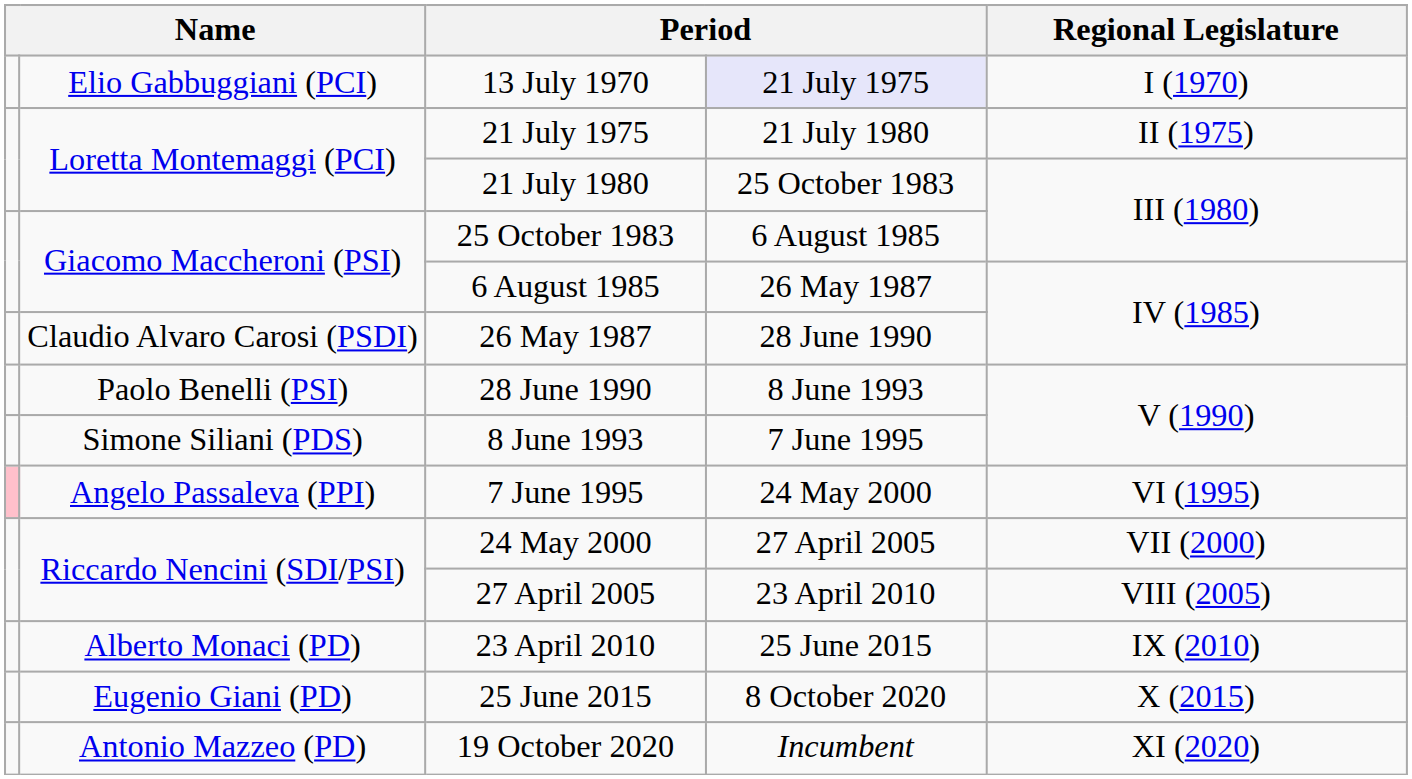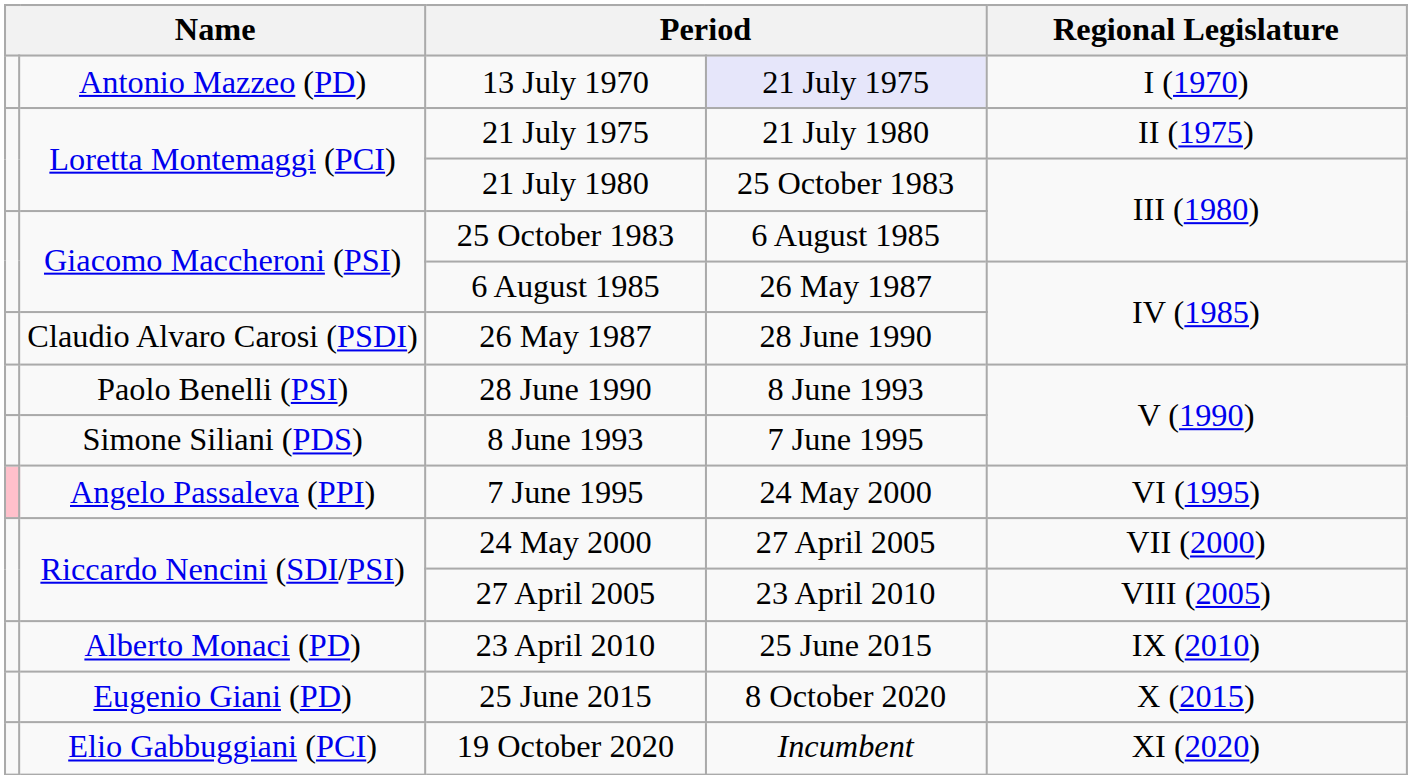(223, 81) Elio Gabbuggiani (PCI) -> (223, 81) Antonio Mazzeo (PD)
(223, 747) Antonio Mazzeo (PD) -> (223, 747) Elio Gabbuggiani (PCI)
